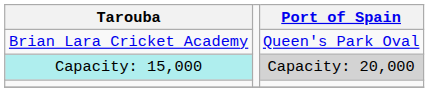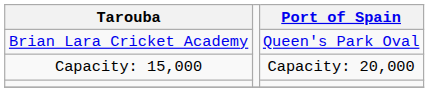(129, 67) paleturquoise background -> (129, 67) no background
(341, 67) lightgrey background -> (341, 67) no background
